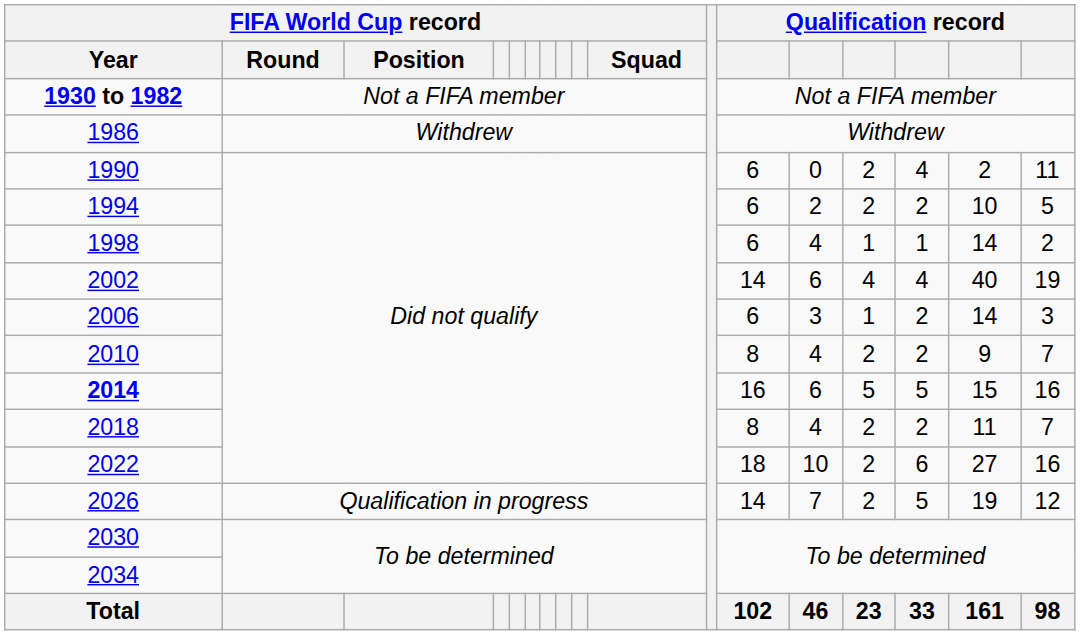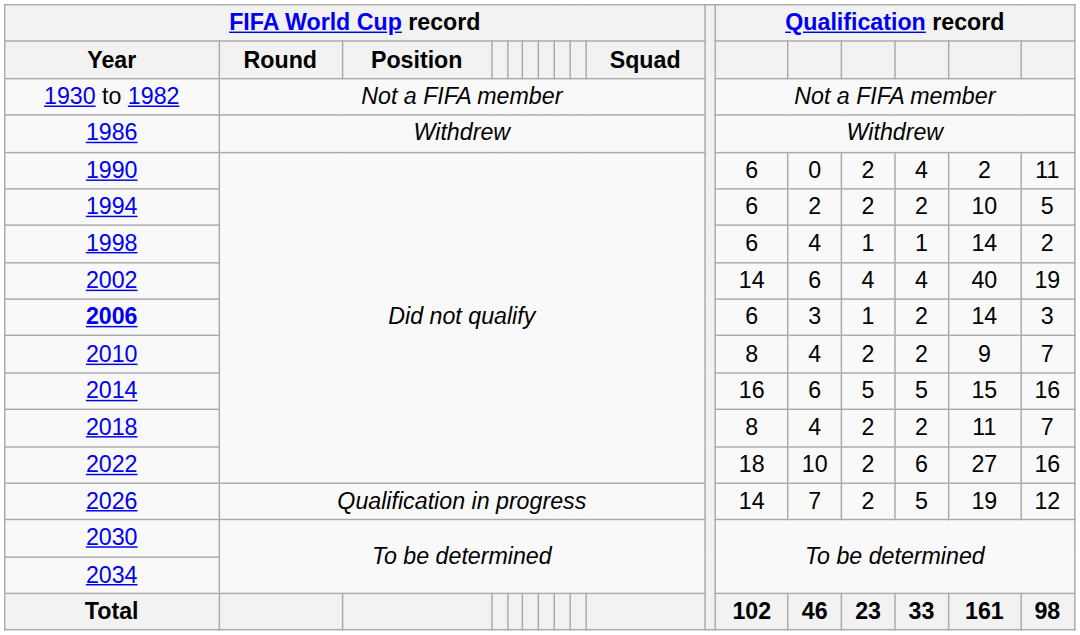(113, 96) bold -> (112, 96) normal
(113, 317) normal -> (112, 317) bold
(113, 390) bold -> (112, 390) normal
